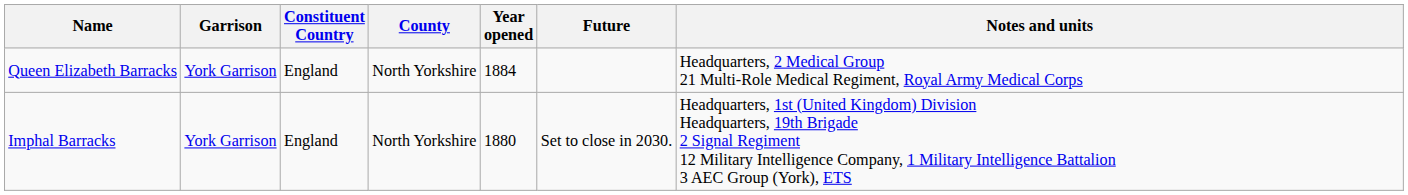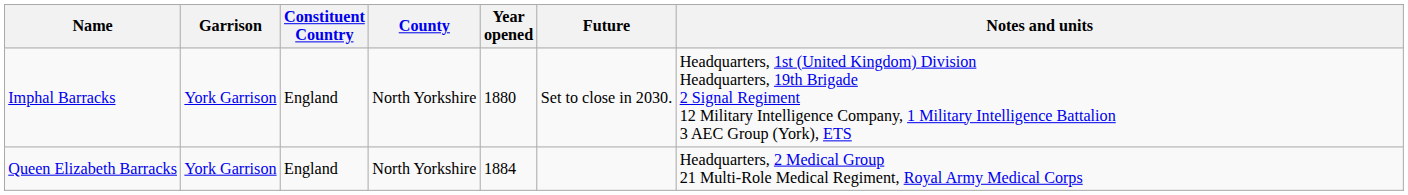rows swapped: (62, 141) <-> (93, 70)
